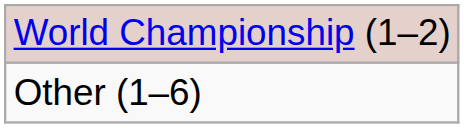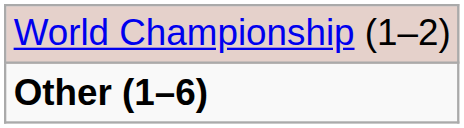(108, 92) normal -> (111, 92) bold
